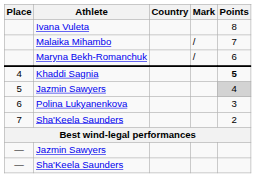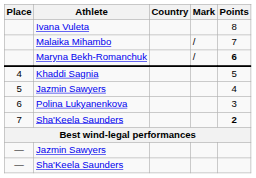(234, 57) normal -> (234, 57) bold
(234, 74) bold -> (234, 74) normal
(234, 89) lightgrey background -> (234, 89) no background
(234, 119) normal -> (234, 119) bold
